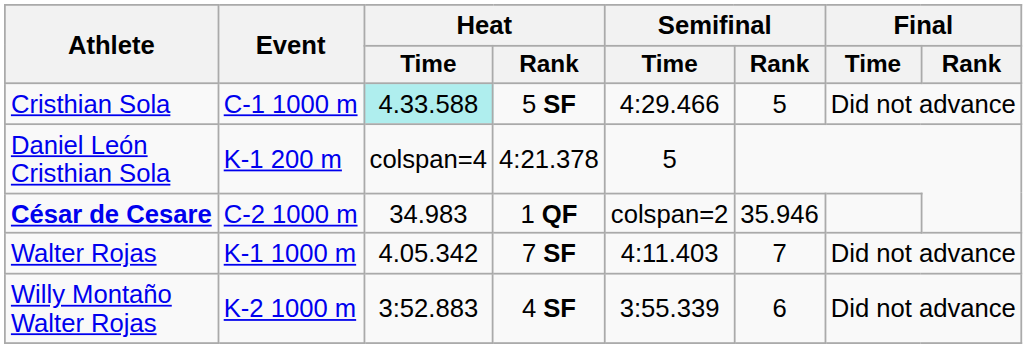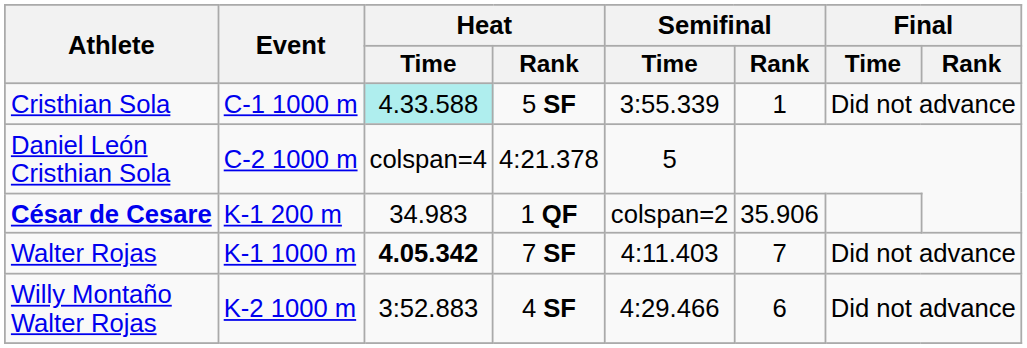(670, 104) 4:29.466 -> (670, 104) 3:55.339
(780, 104) 5 -> (780, 104) 1
(283, 159) K-1 200 m -> (291, 159) C-2 1000 m
(291, 214) C-2 1000 m -> (283, 214) K-1 200 m
(780, 214) 35.946 -> (780, 214) 35.906
(428, 254) normal -> (428, 254) bold
(670, 309) 3:55.339 -> (670, 309) 4:29.466
